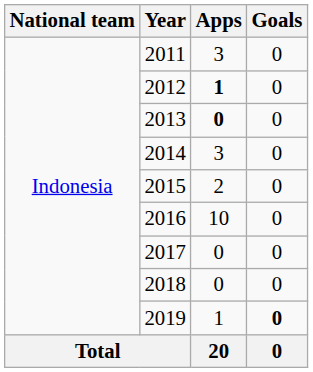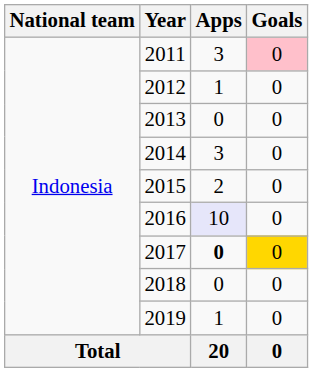(277, 53) no background -> (277, 53) pink background
(219, 86) bold -> (219, 86) normal
(219, 119) bold -> (219, 119) normal
(219, 218) no background -> (219, 218) lavender background
(219, 251) normal -> (219, 251) bold
(277, 251) no background -> (277, 251) gold background
(277, 317) bold -> (277, 317) normal
